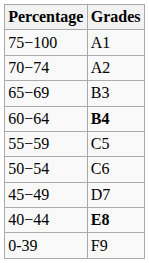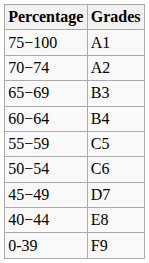(100, 118) bold -> (100, 118) normal
(100, 220) bold -> (100, 220) normal
